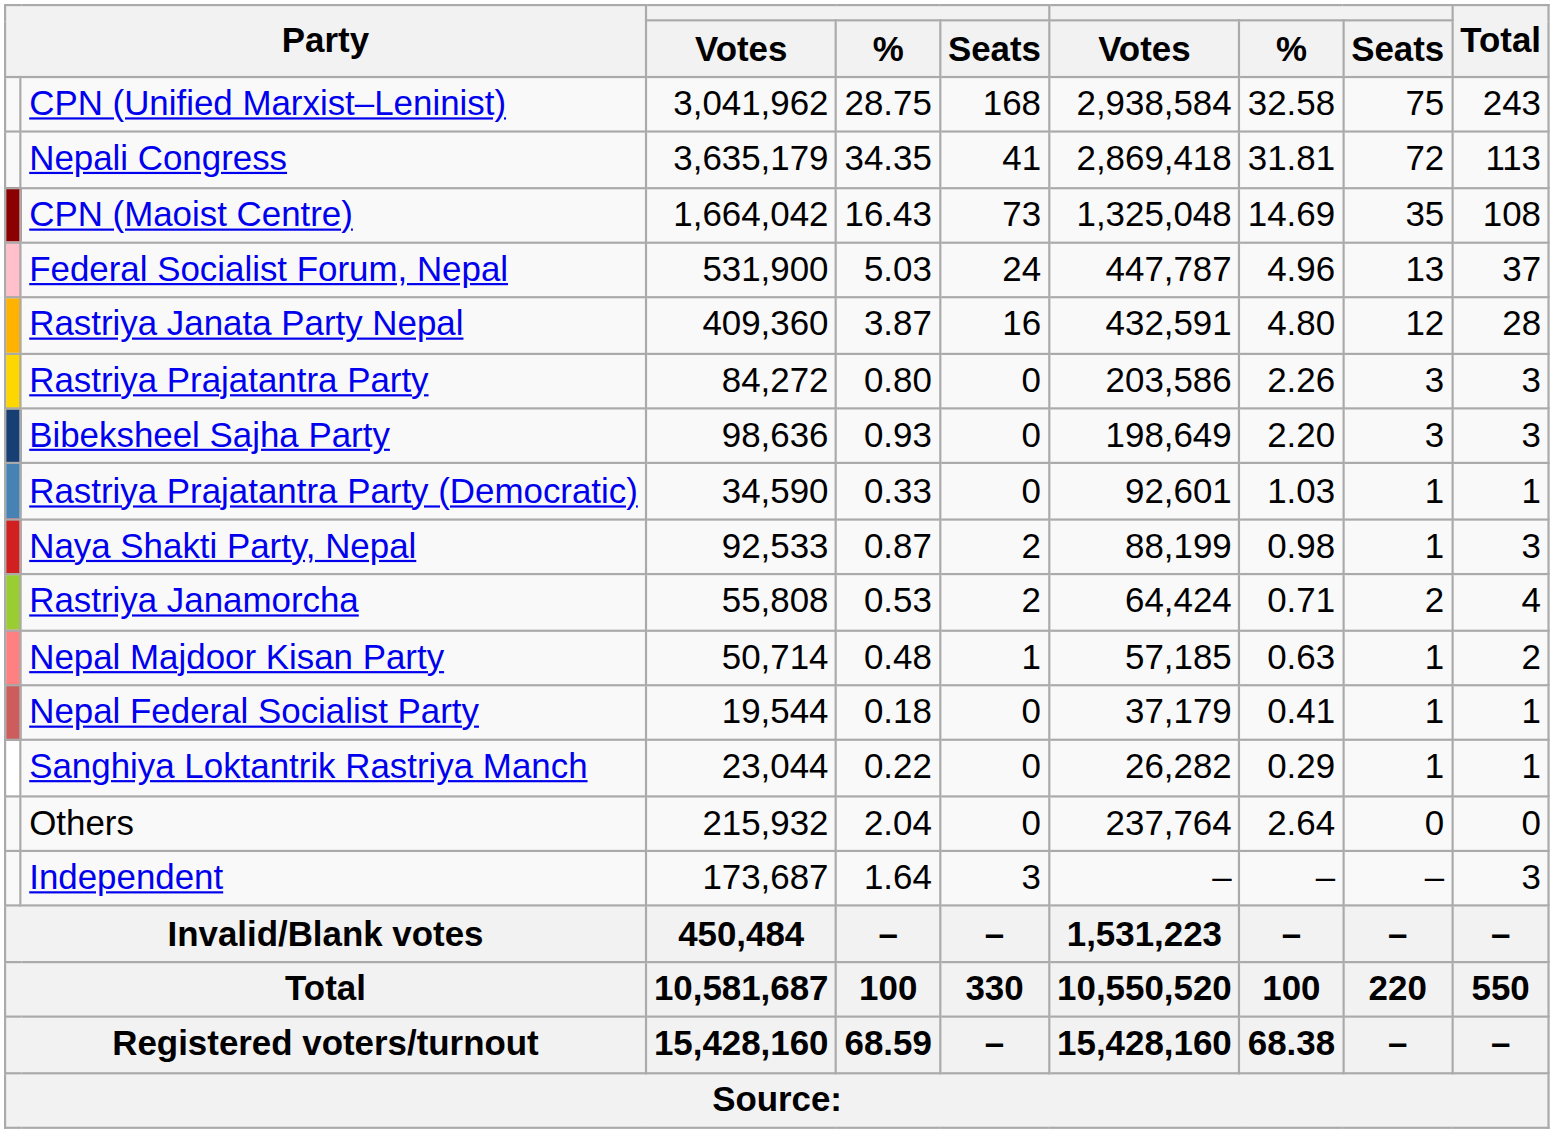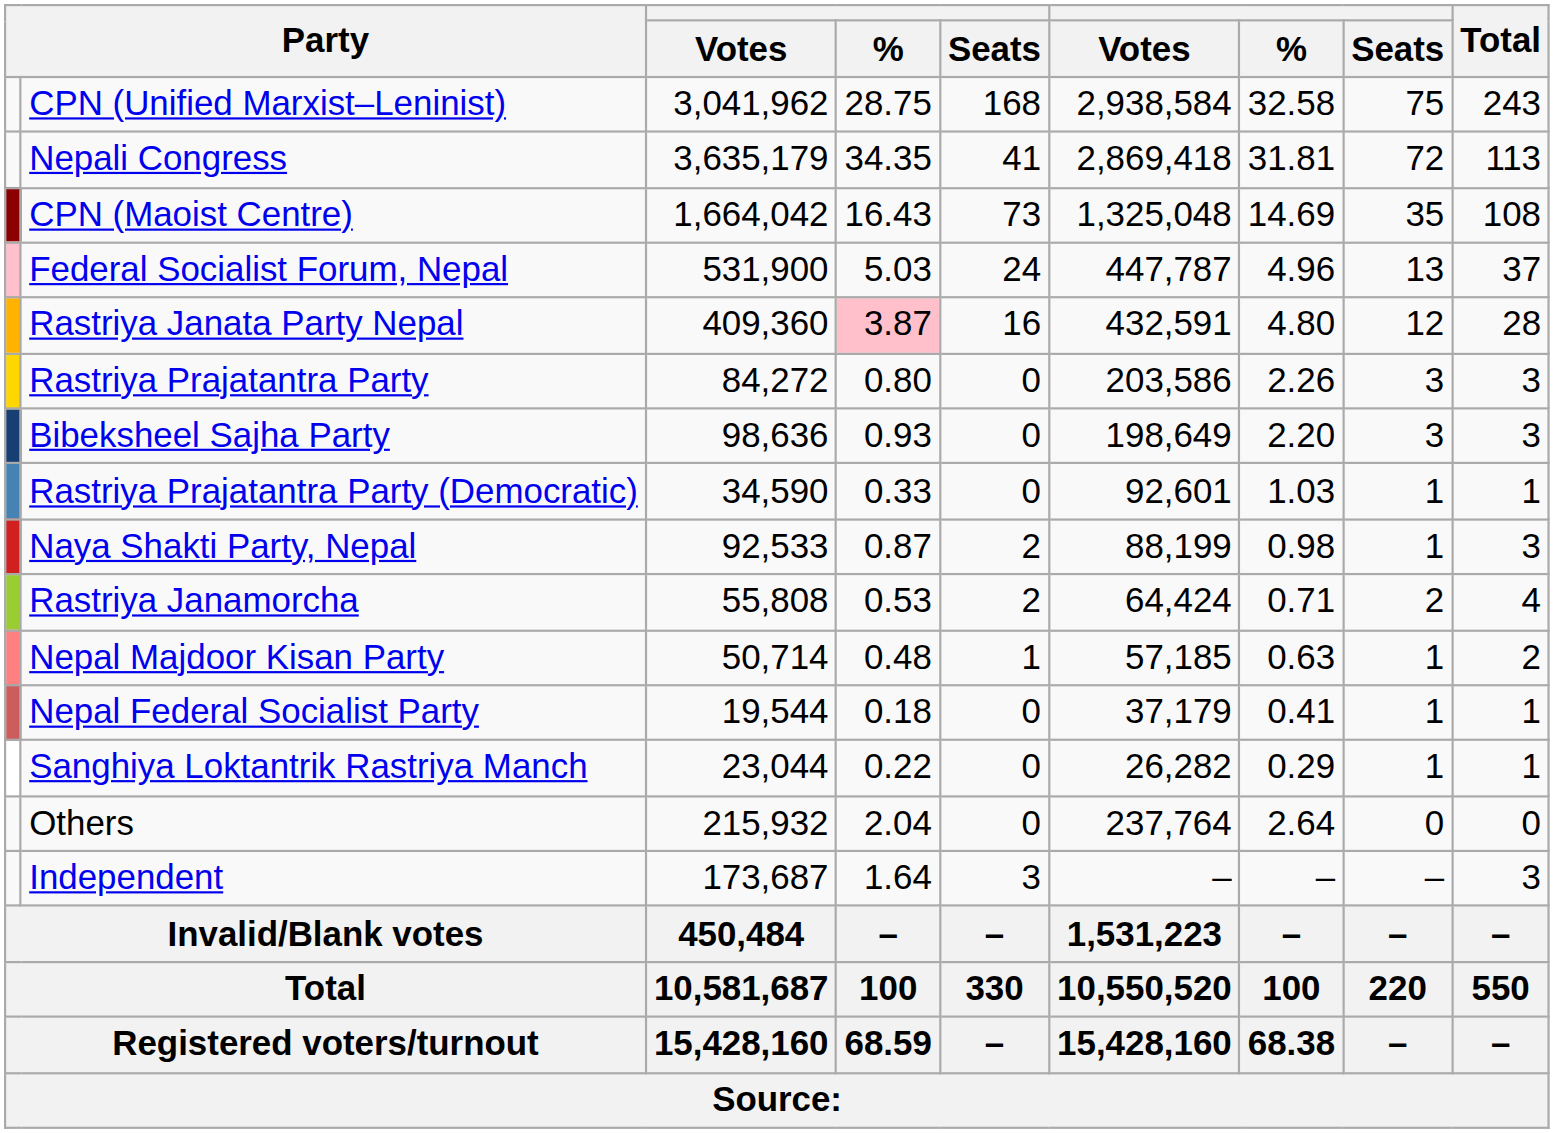(898, 324) no background -> (898, 324) pink background
